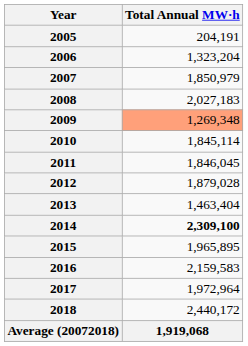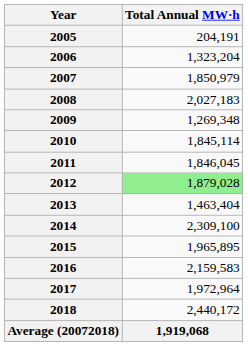(213, 120) lightsalmon background -> (213, 120) no background
(213, 183) no background -> (213, 183) lightgreen background
(213, 225) bold -> (213, 225) normal
